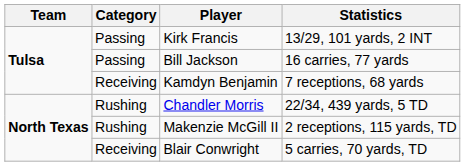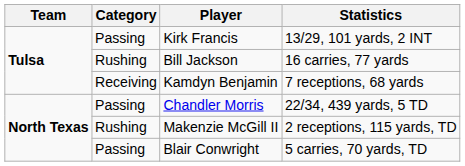(120, 60) Passing -> (121, 60) Rushing
(121, 105) Rushing -> (120, 105) Passing
(126, 149) Receiving -> (120, 149) Passing
